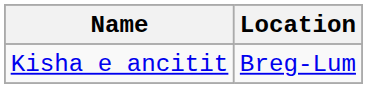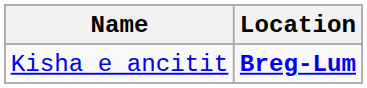(298, 64) normal -> (298, 64) bold
